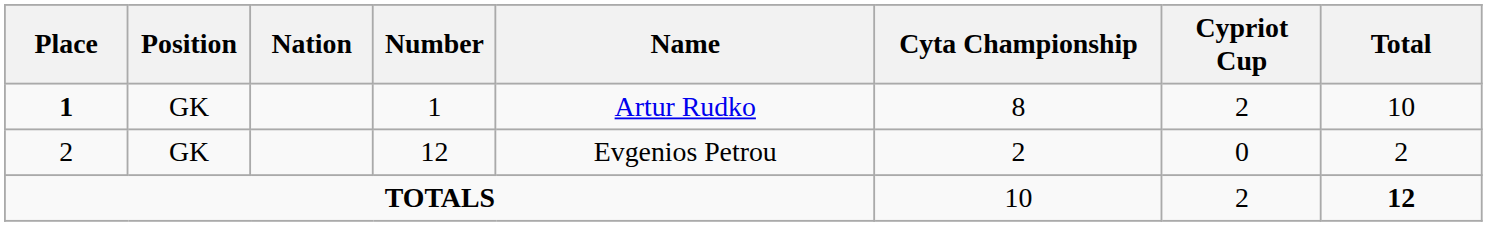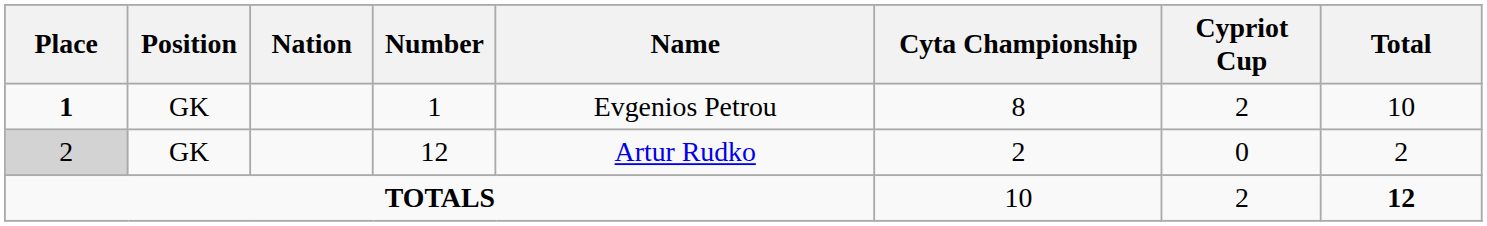(685, 106) Artur Rudko -> (685, 106) Evgenios Petrou
(66, 152) no background -> (66, 152) lightgrey background
(685, 152) Evgenios Petrou -> (685, 152) Artur Rudko
